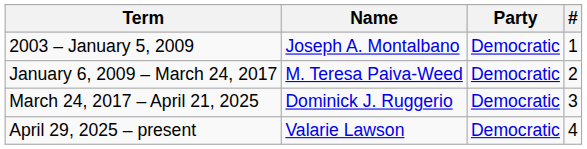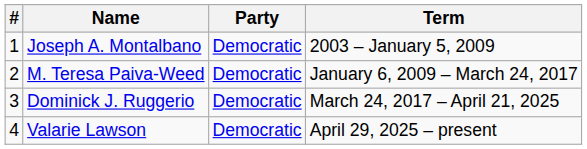columns swapped: (573, 18) <-> (143, 18)
